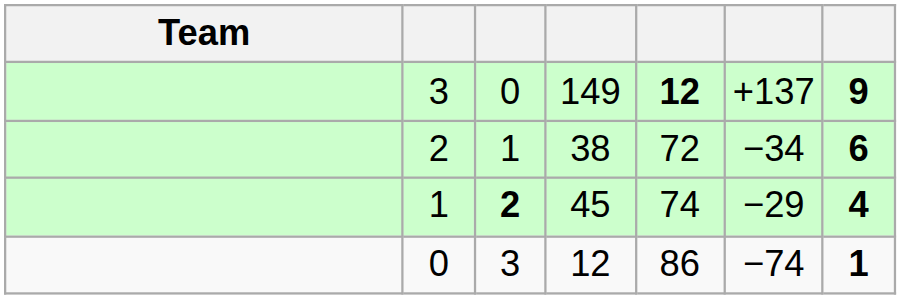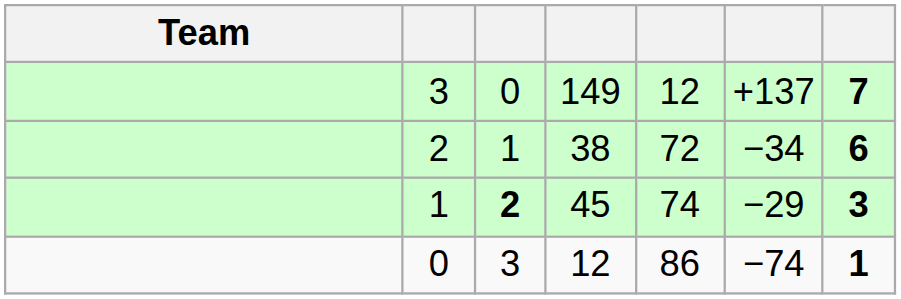(680, 90) bold -> (680, 90) normal
(859, 90) 9 -> (859, 90) 7
(859, 206) 4 -> (859, 206) 3
